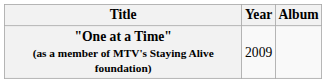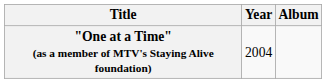(259, 52) 2009 -> (259, 52) 2004
